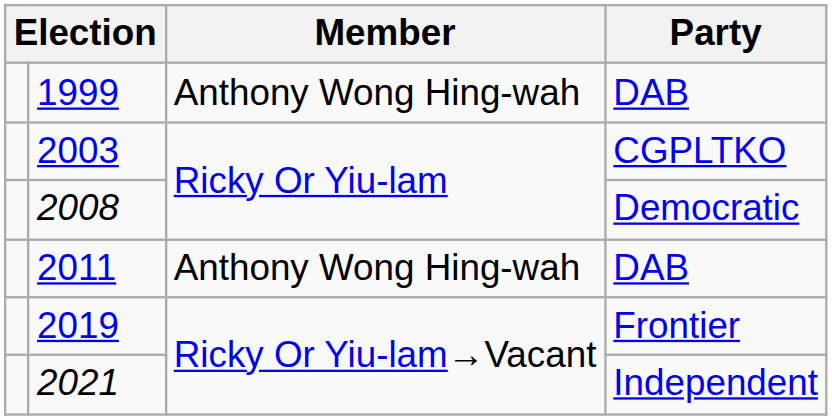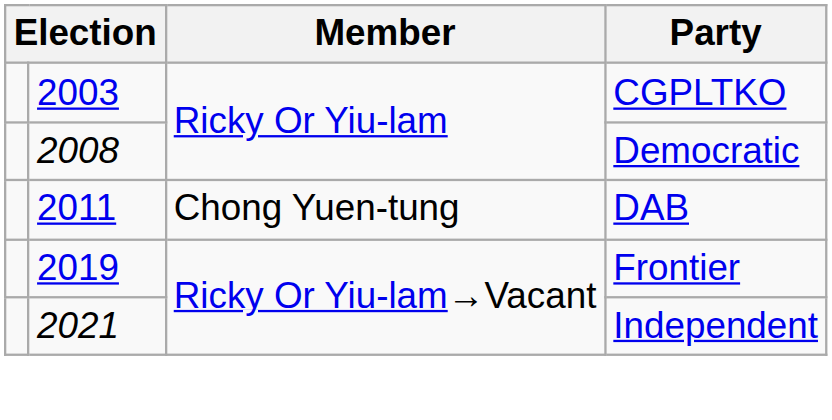- row: (78, 92)
(377, 267) Anthony Wong Hing-wah -> (317, 208) Chong Yuen-tung
